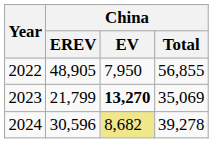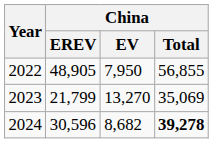(127, 97) bold -> (127, 97) normal
(123, 124) khaki background -> (123, 124) no background
(181, 124) normal -> (181, 124) bold
